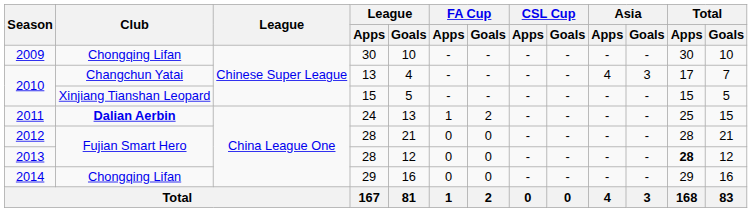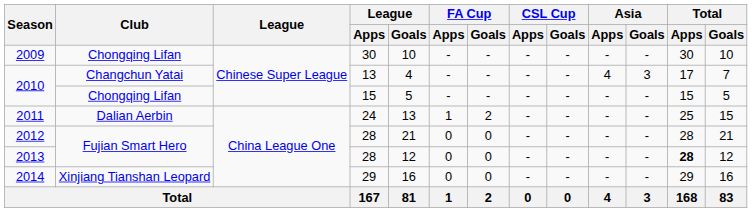(135, 95) Xinjiang Tianshan Leopard -> (135, 95) Chongqing Lifan
(135, 116) bold -> (135, 116) normal
(135, 177) Chongqing Lifan -> (135, 177) Xinjiang Tianshan Leopard
